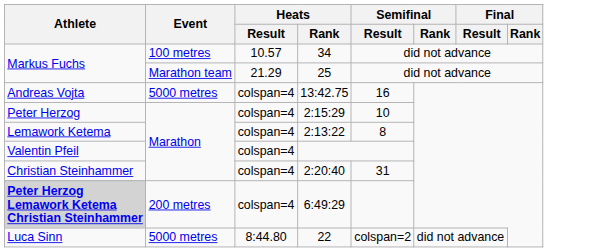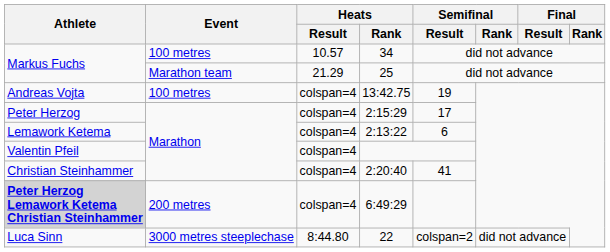(183, 93) 5000 metres -> (180, 93) 100 metres
(383, 93) 16 -> (445, 93) 19
(383, 112) 10 -> (445, 112) 17
(383, 132) 8 -> (445, 132) 6
(383, 171) 31 -> (445, 171) 41
(183, 238) 5000 metres -> (221, 238) 3000 metres steeplechase
